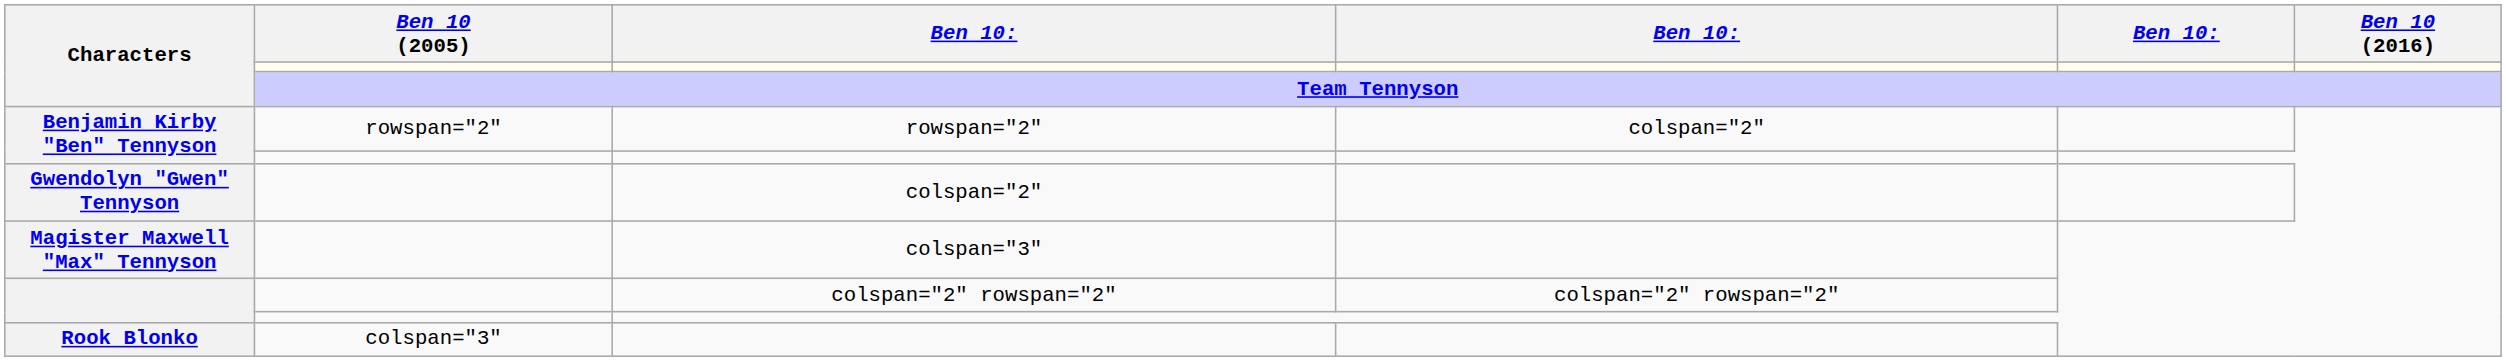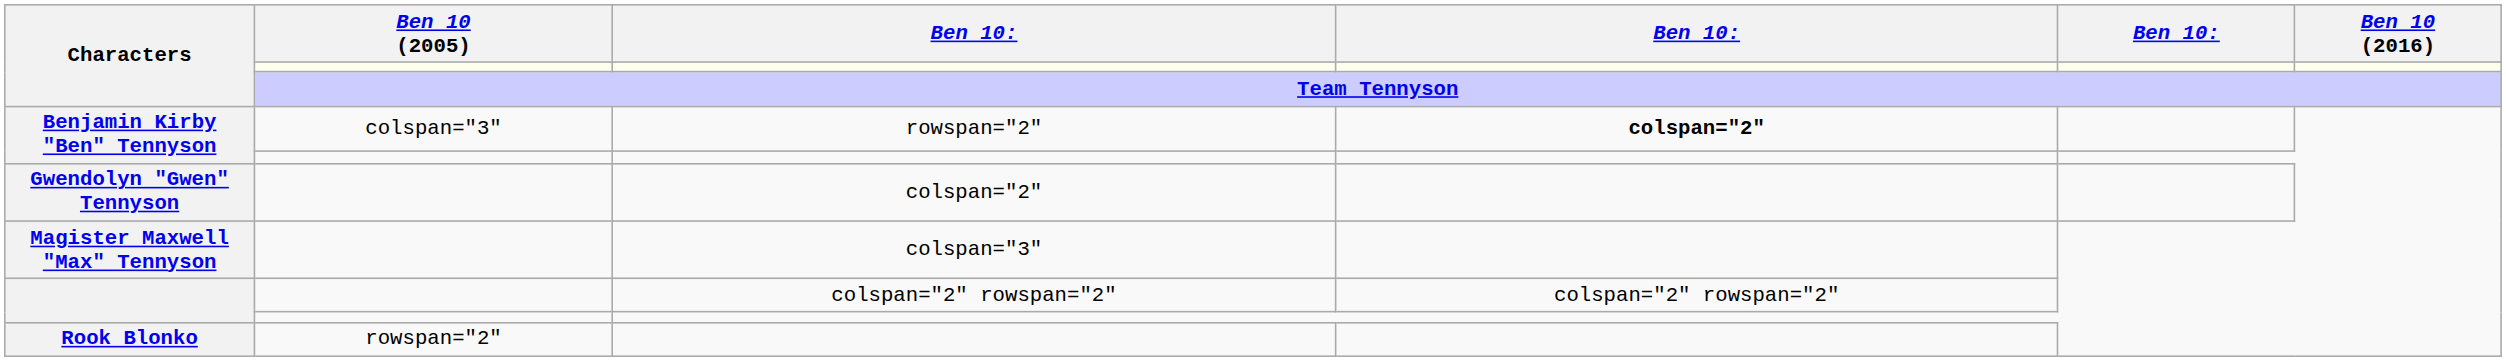(434, 128) rowspan="2" -> (434, 128) colspan="3"
(1697, 128) normal -> (1697, 128) bold
(434, 339) colspan="3" -> (434, 339) rowspan="2"
